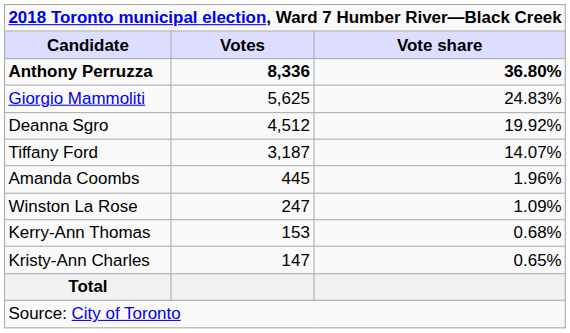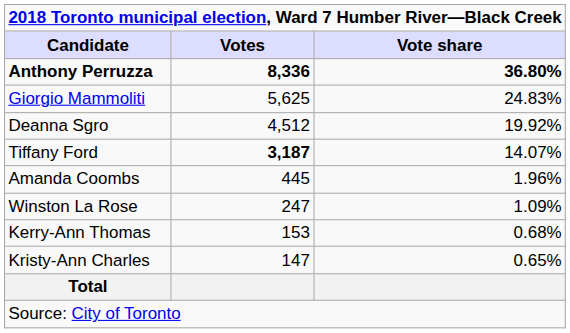(289, 152) normal -> (289, 152) bold
